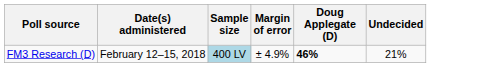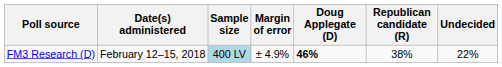+ column: (402, 25)
(396, 54) 21% -> (468, 54) 22%
